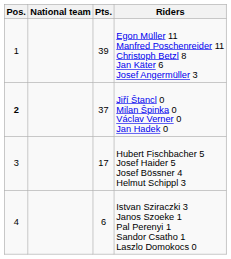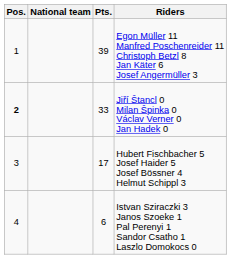(103, 109) 37 -> (103, 109) 33
